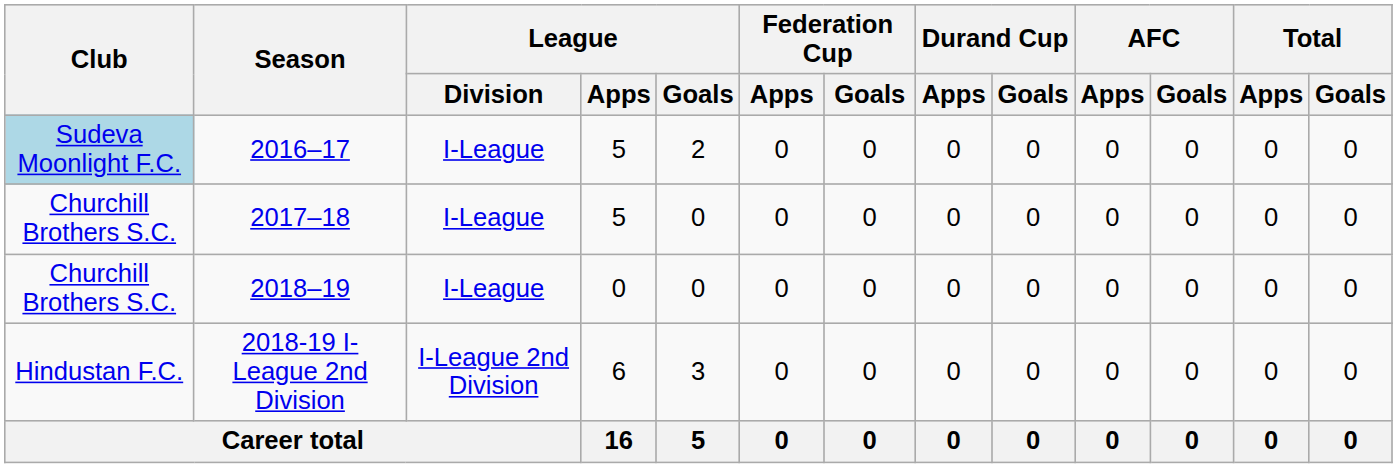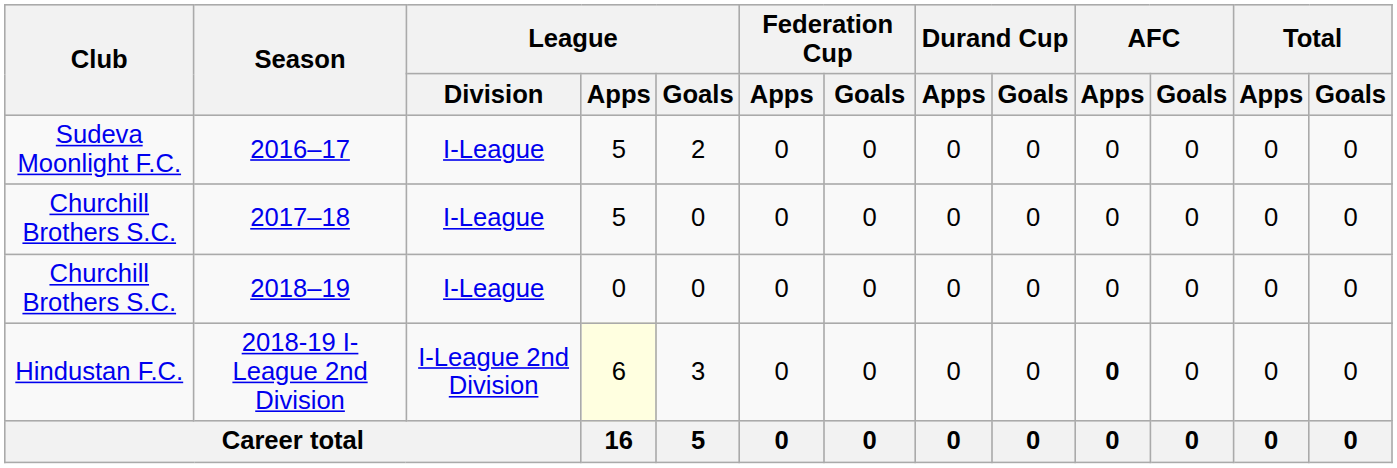(99, 149) lightblue background -> (99, 149) no background
(619, 371) no background -> (619, 371) lightyellow background
(1112, 371) normal -> (1112, 371) bold
